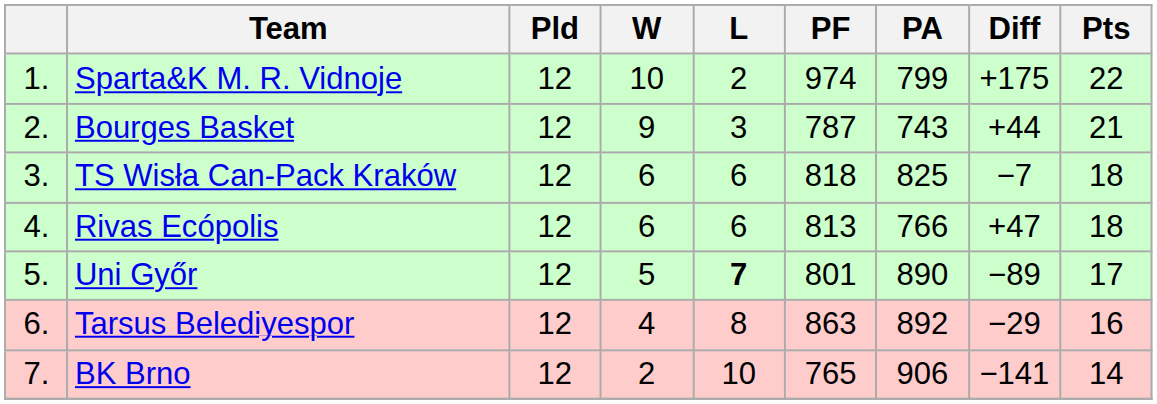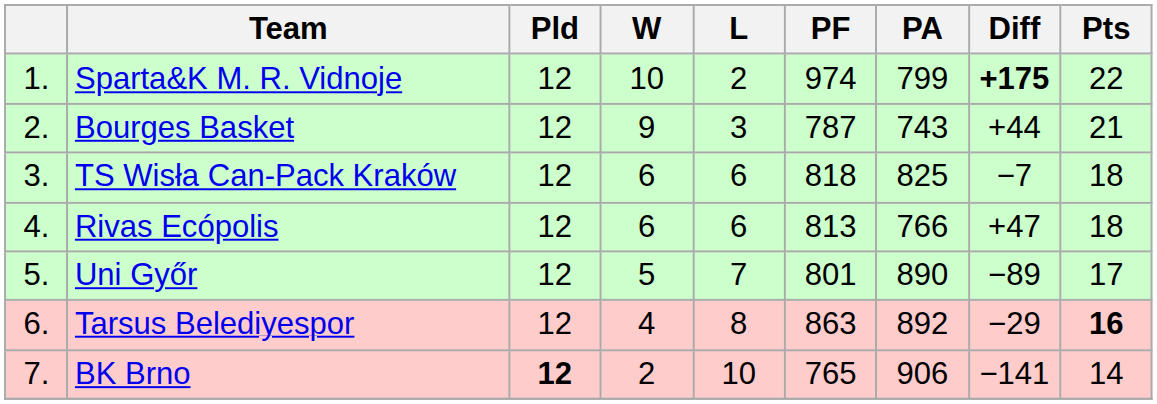(1014, 78) normal -> (1014, 78) bold
(739, 275) bold -> (739, 275) normal
(1106, 324) normal -> (1106, 324) bold
(555, 373) normal -> (555, 373) bold
